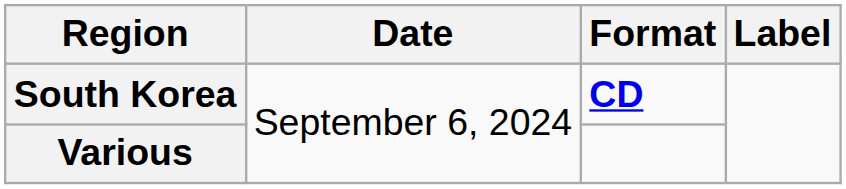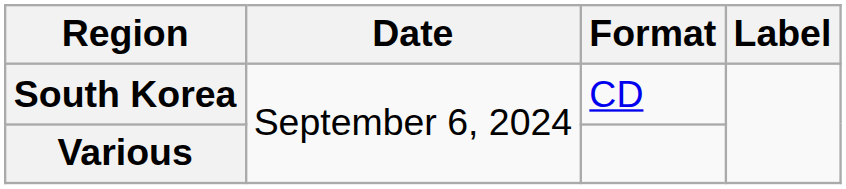(616, 93) bold -> (616, 93) normal
